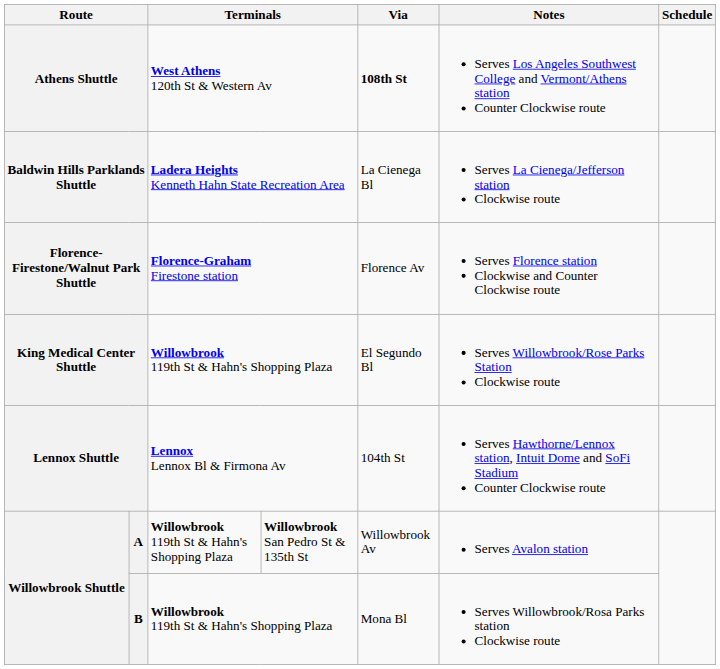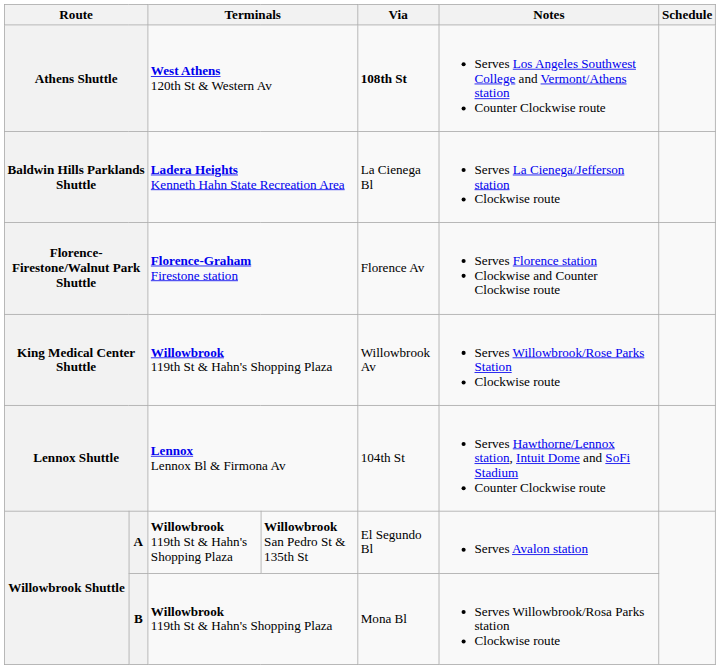(391, 359) El Segundo Bl -> (395, 359) Willowbrook Av
(395, 542) Willowbrook Av -> (391, 542) El Segundo Bl
